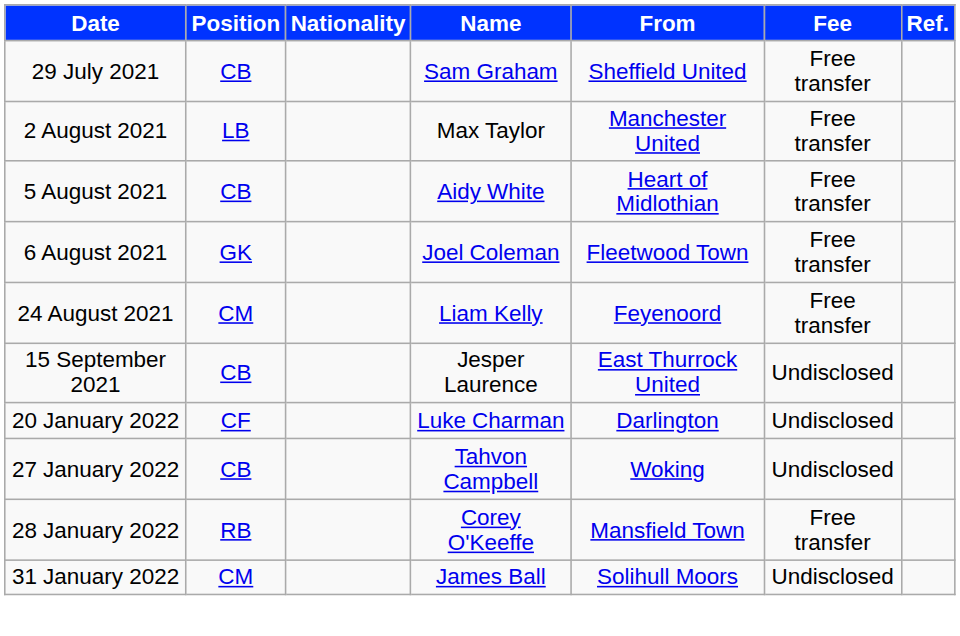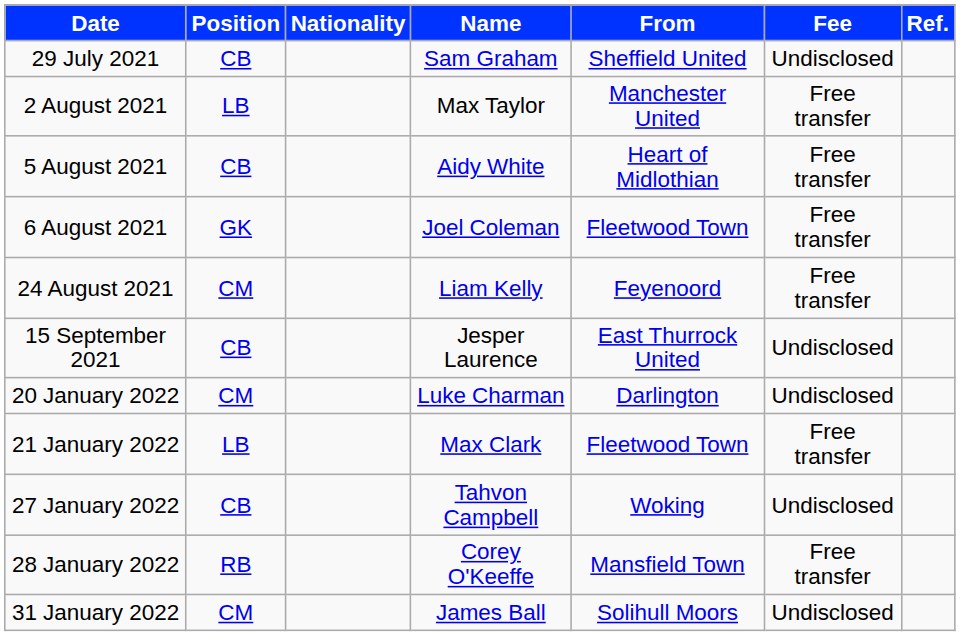(833, 71) Free transfer -> (833, 58) Undisclosed
(236, 421) CF -> (236, 396) CM
+ row: (96, 444)
